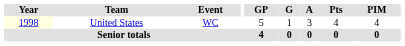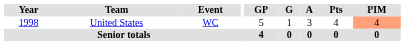(29, 22) lightyellow background -> (29, 22) no background
(377, 22) no background -> (377, 22) lightsalmon background
